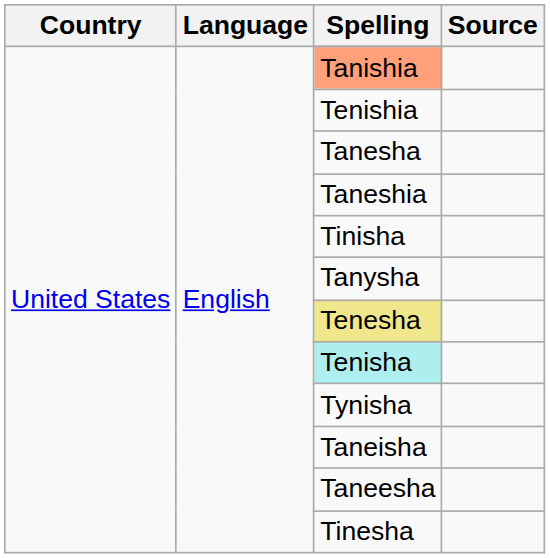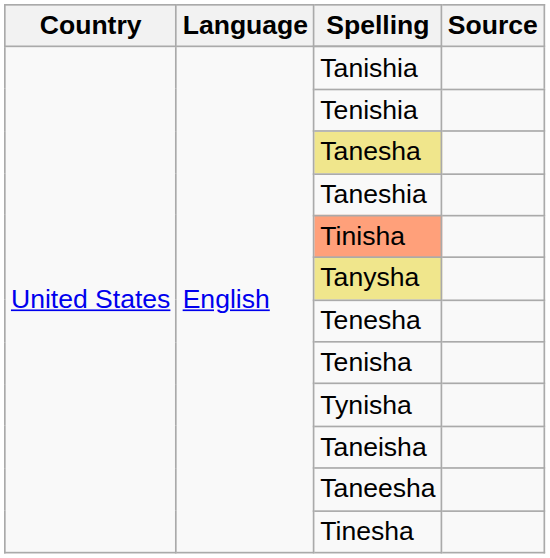(369, 67) lightsalmon background -> (369, 67) no background
(371, 151) no background -> (371, 151) khaki background
(363, 236) no background -> (363, 236) lightsalmon background
(370, 278) no background -> (370, 278) khaki background
(371, 320) khaki background -> (371, 320) no background
(366, 362) paleturquoise background -> (366, 362) no background
